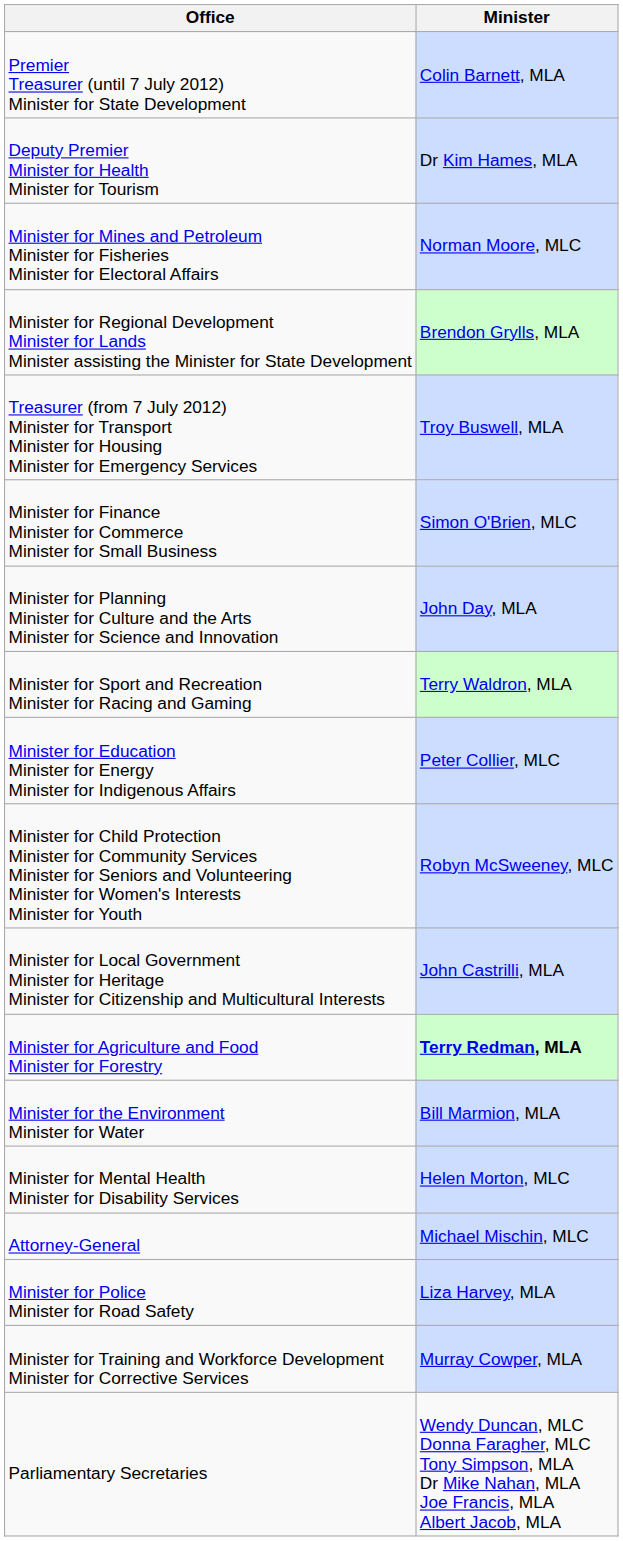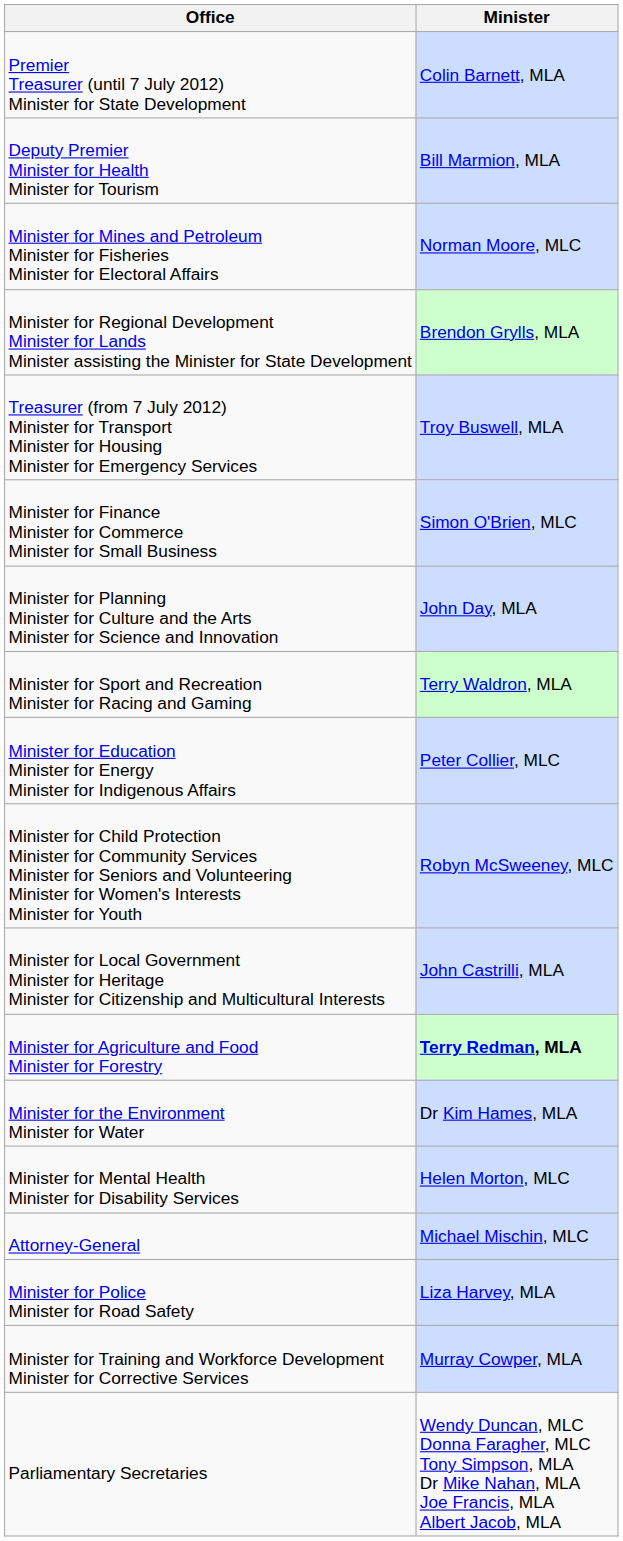(499, 160) Dr Kim Hames, MLA -> (490, 160) Bill Marmion, MLA
(490, 1113) Bill Marmion, MLA -> (499, 1113) Dr Kim Hames, MLA
